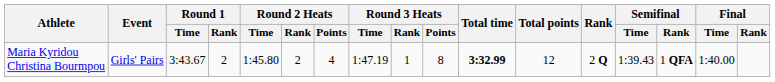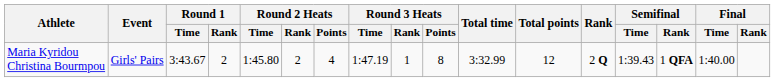(487, 60) bold -> (487, 60) normal
